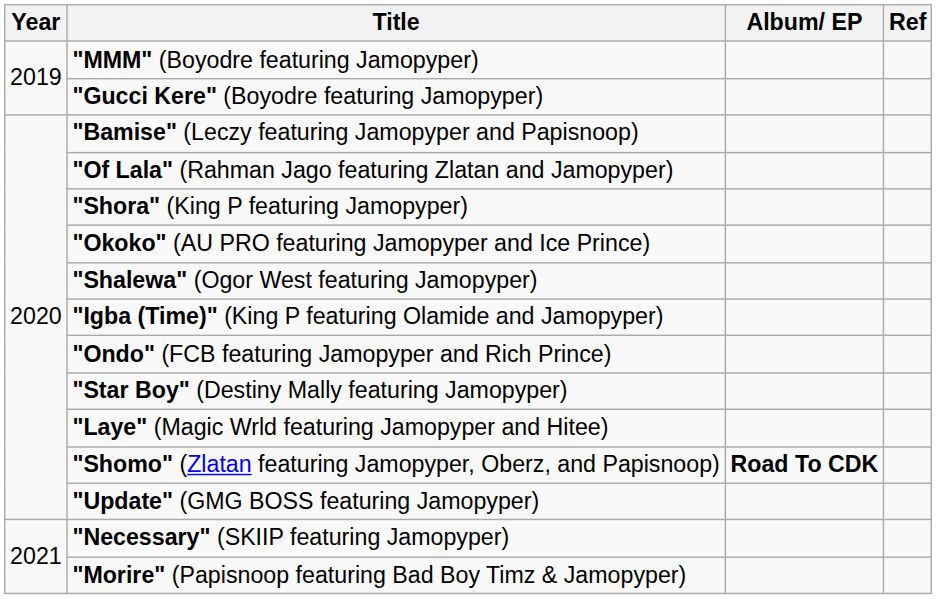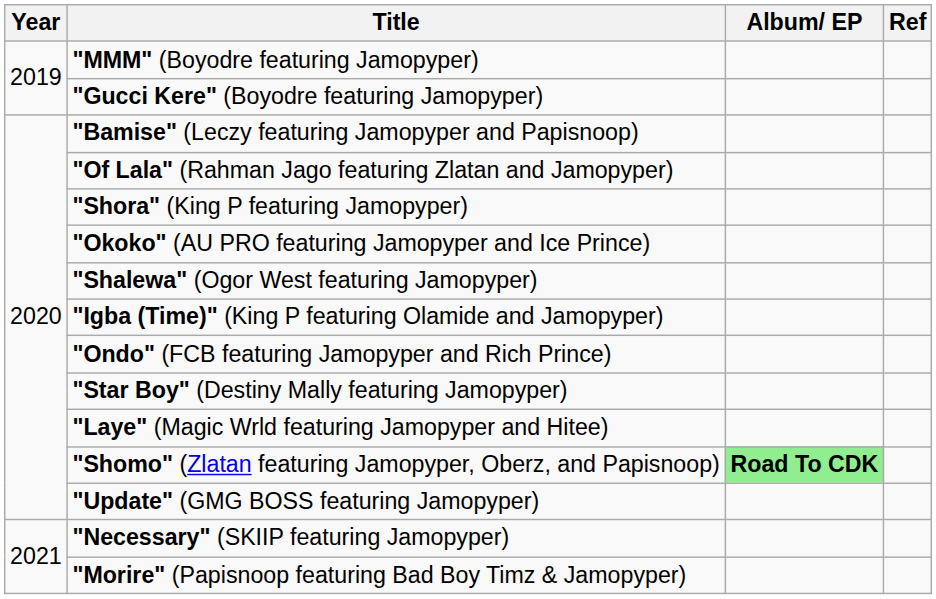(804, 464) no background -> (804, 464) lightgreen background
